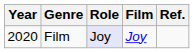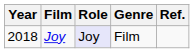columns swapped: (139, 15) <-> (64, 15)
(23, 36) 2020 -> (23, 36) 2018
